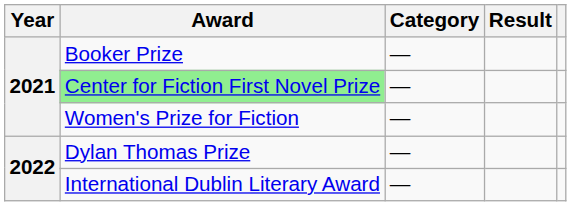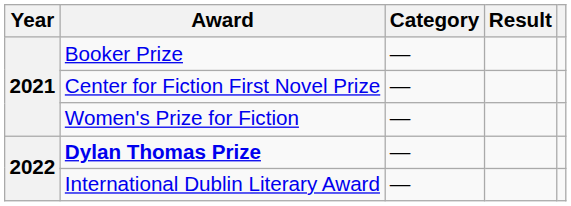(223, 86) lightgreen background -> (223, 86) no background
(158, 151) normal -> (163, 151) bold
